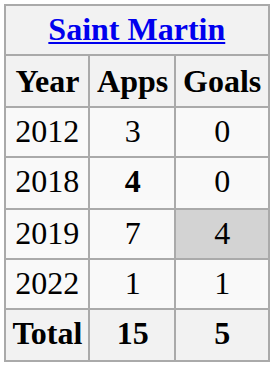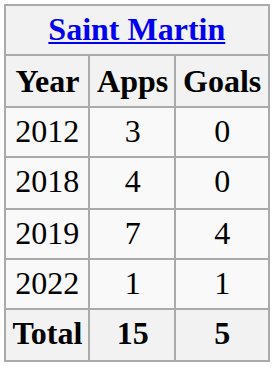(133, 182) bold -> (133, 182) normal
(222, 232) lightgrey background -> (222, 232) no background
